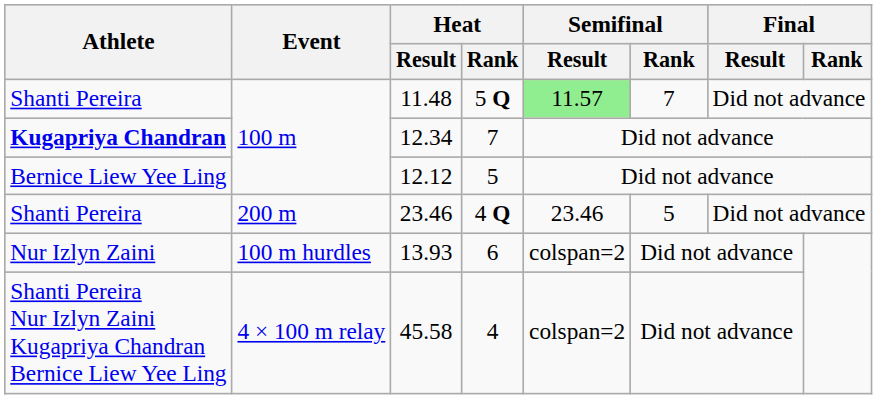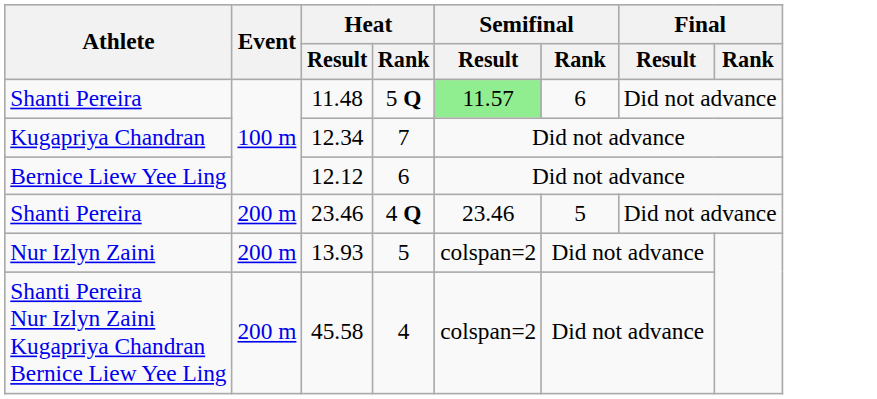(669, 99) 7 -> (580, 99) 6
(118, 137) bold -> (108, 137) normal
(493, 175) 5 -> (404, 175) 6
(304, 252) 100 m hurdles -> (267, 252) 200 m
(493, 252) 6 -> (404, 252) 5
(311, 332) 4 × 100 m relay -> (267, 332) 200 m
